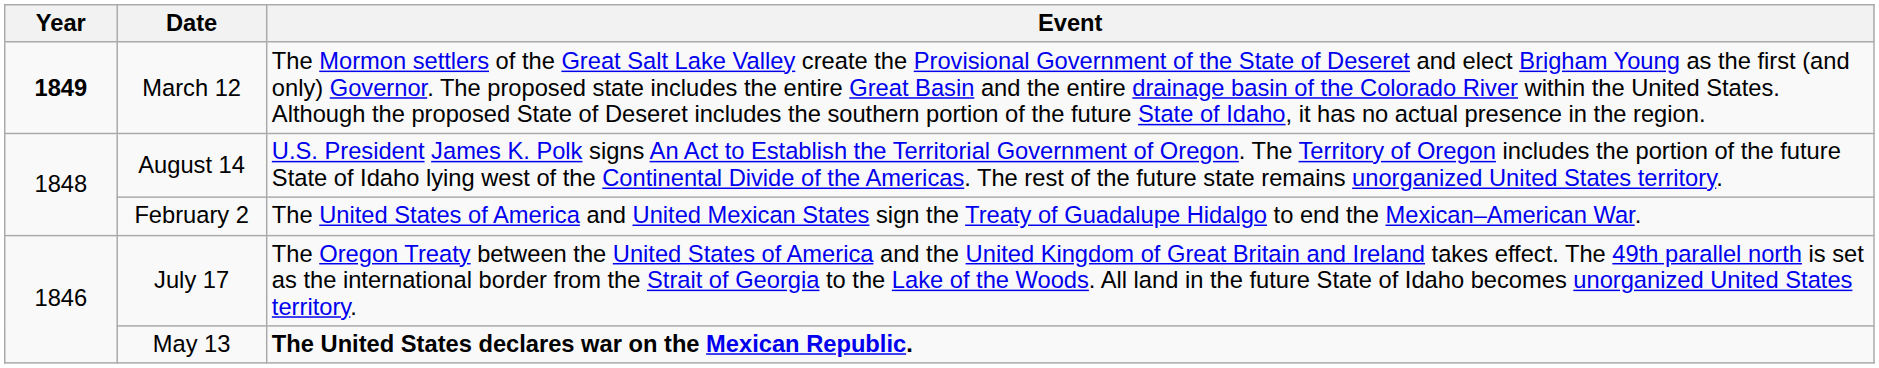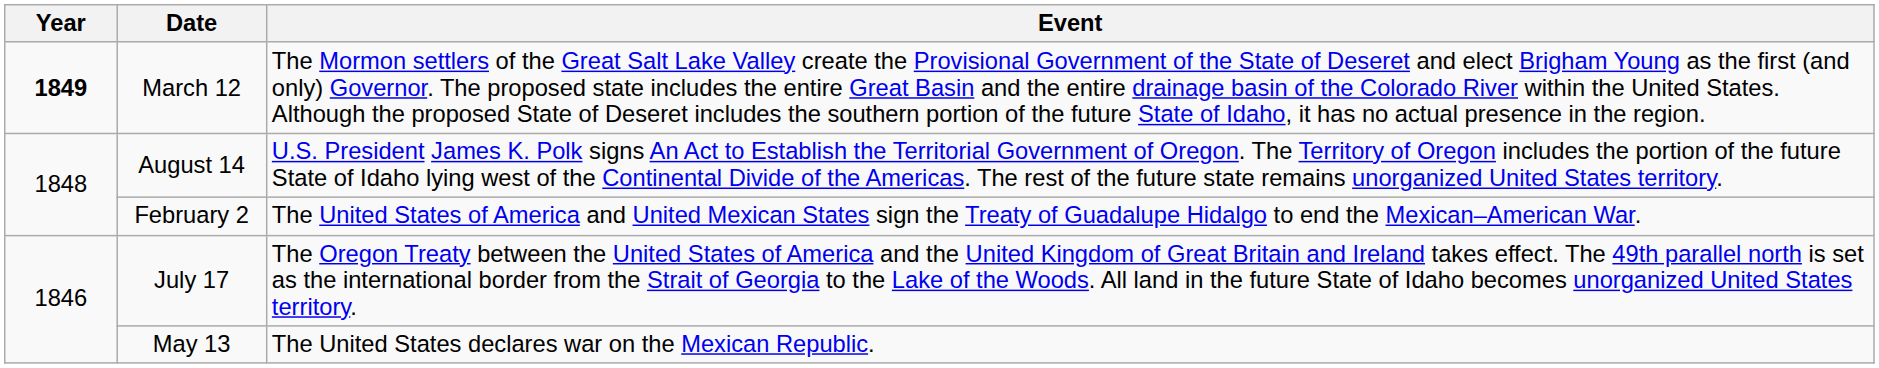(592, 344) bold -> (573, 344) normal
